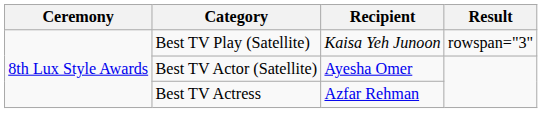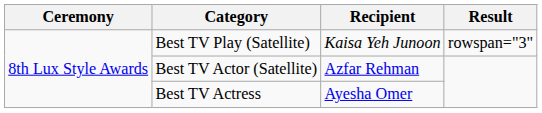(368, 68) Ayesha Omer -> (372, 68) Azfar Rehman
(372, 94) Azfar Rehman -> (368, 94) Ayesha Omer
